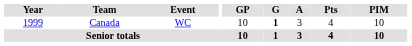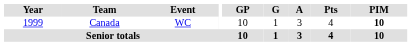(276, 23) bold -> (276, 23) normal
(379, 23) normal -> (379, 23) bold
